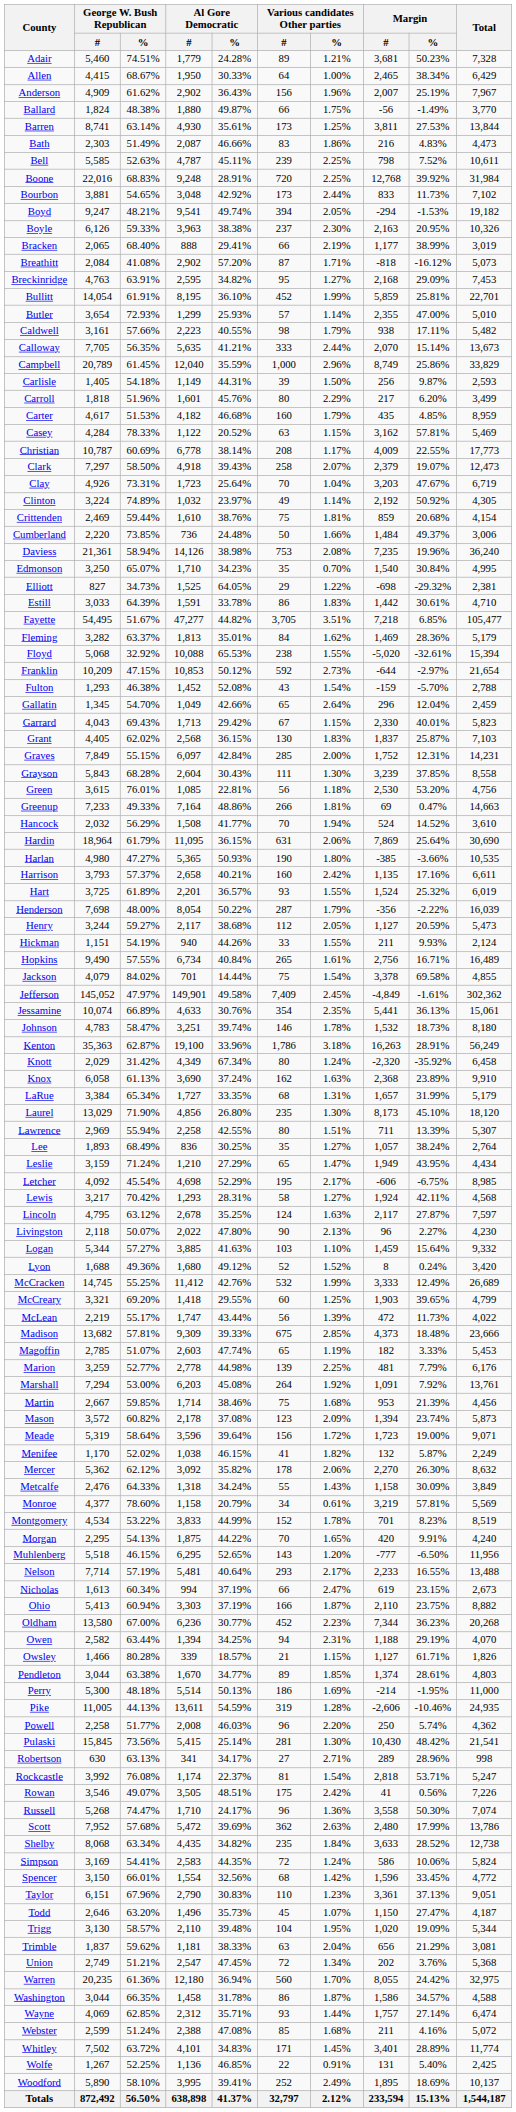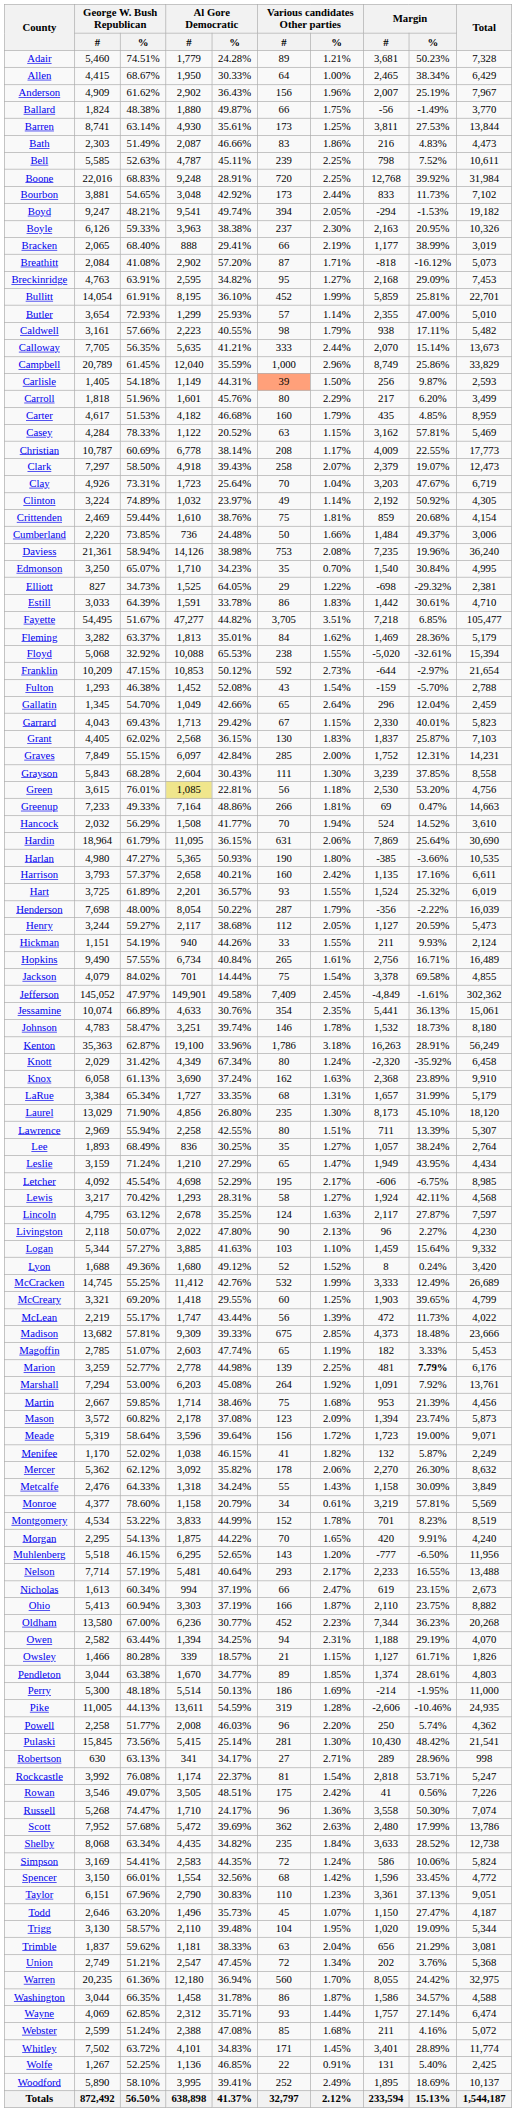(284, 382) no background -> (284, 382) lightsalmon background
(189, 790) no background -> (189, 790) khaki background
(433, 1368) normal -> (433, 1368) bold
